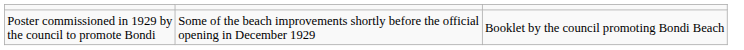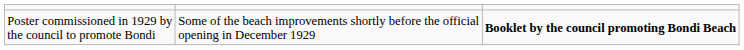(605, 27) normal -> (611, 27) bold
